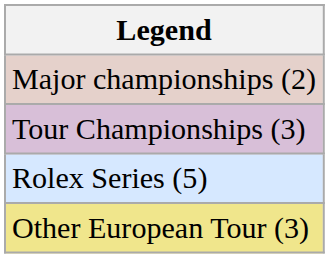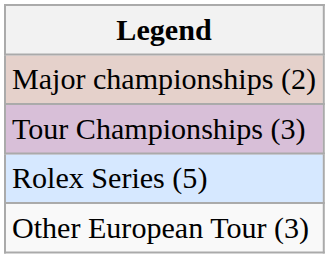(161, 227) khaki background -> (161, 227) no background
